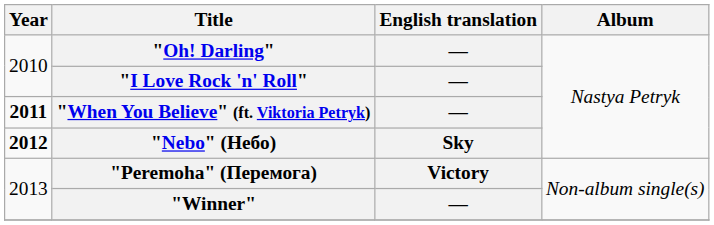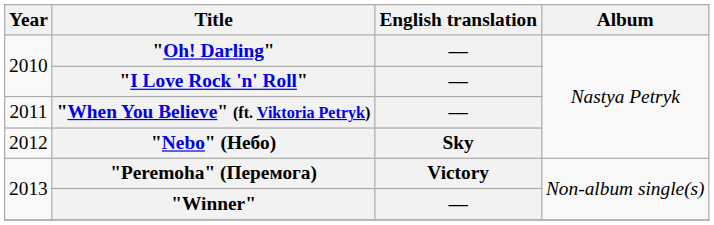(28, 111) bold -> (28, 111) normal
(28, 142) bold -> (28, 142) normal
